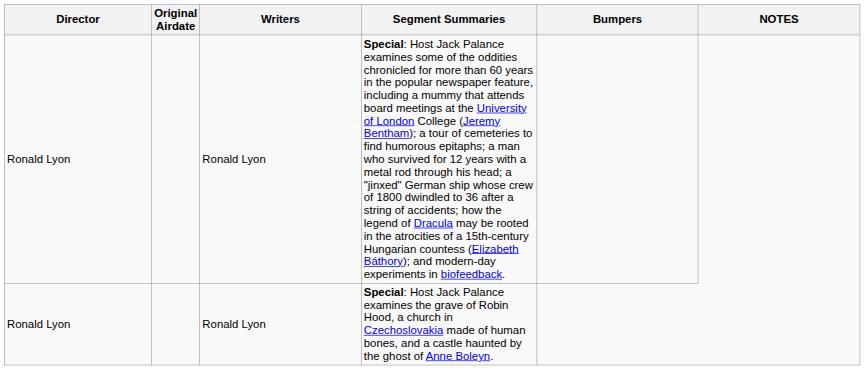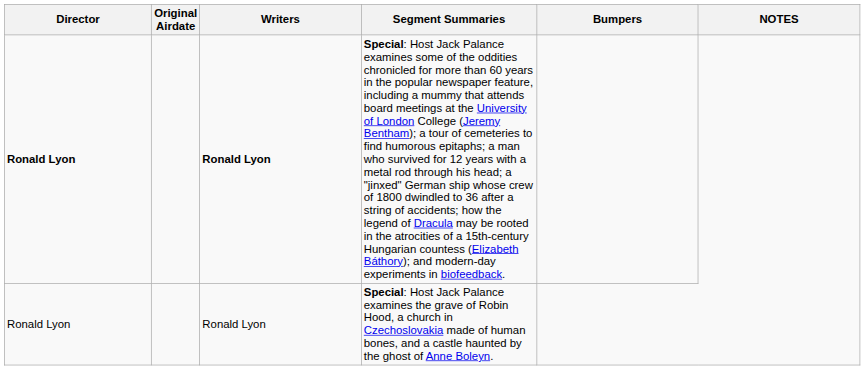(39, 159) normal -> (41, 159) bold
(234, 159) normal -> (237, 159) bold
